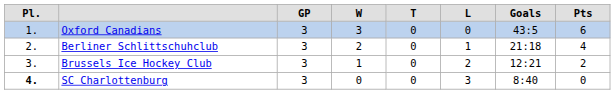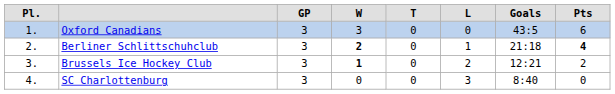(359, 47) normal -> (359, 47) bold
(583, 47) normal -> (583, 47) bold
(359, 64) normal -> (359, 64) bold
(32, 81) bold -> (32, 81) normal
